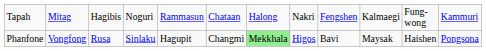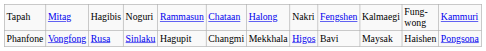(268, 38) lightgreen background -> (268, 38) no background
